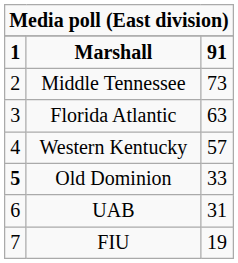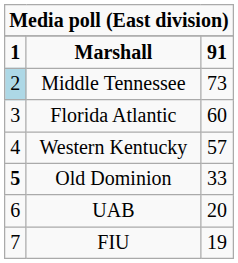(15, 83) no background -> (15, 83) lightblue background
(217, 115) 63 -> (217, 115) 60
(217, 210) 31 -> (217, 210) 20
